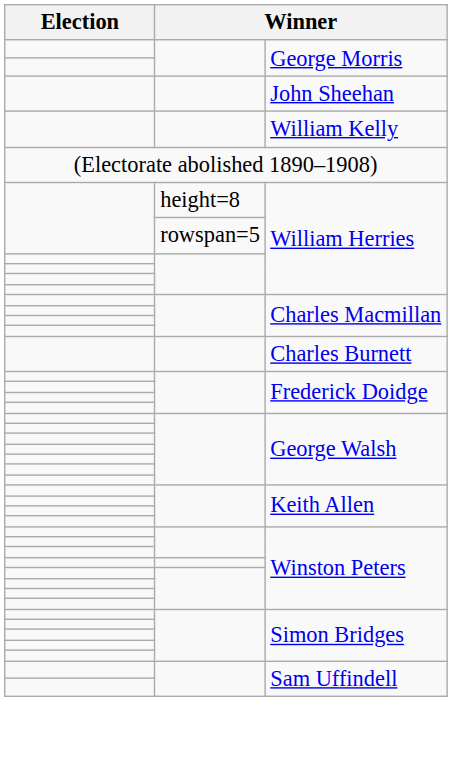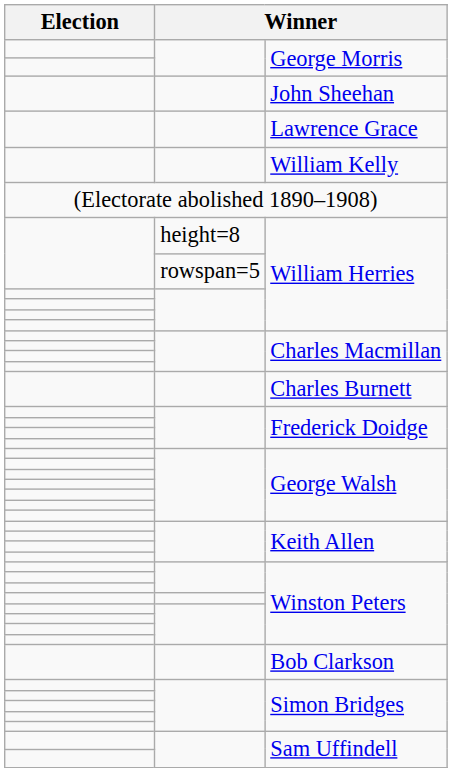+ row: (210, 129)
+ row: (210, 662)
